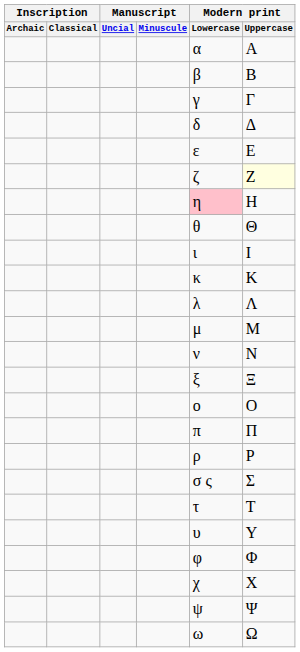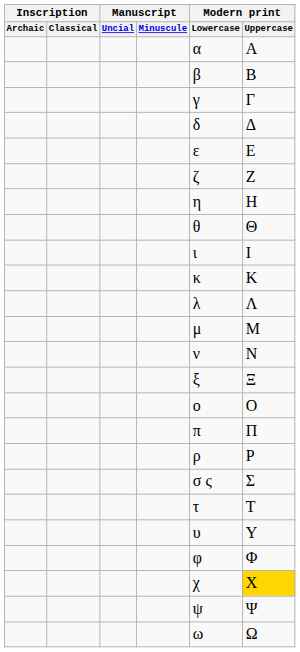(251, 176) lightyellow background -> (251, 176) no background
(197, 201) pink background -> (197, 201) no background
(252, 583) no background -> (252, 583) gold background
